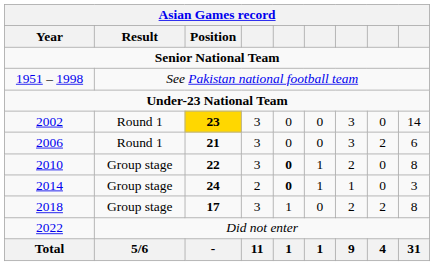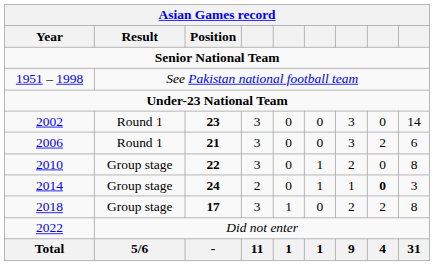(213, 121) gold background -> (213, 121) no background
(288, 164) bold -> (288, 164) normal
(288, 185) bold -> (288, 185) normal
(383, 185) normal -> (383, 185) bold
